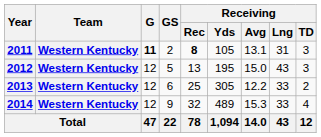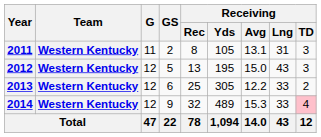(150, 50) bold -> (150, 50) normal
(194, 50) bold -> (194, 50) normal
(306, 104) no background -> (306, 104) pink background
